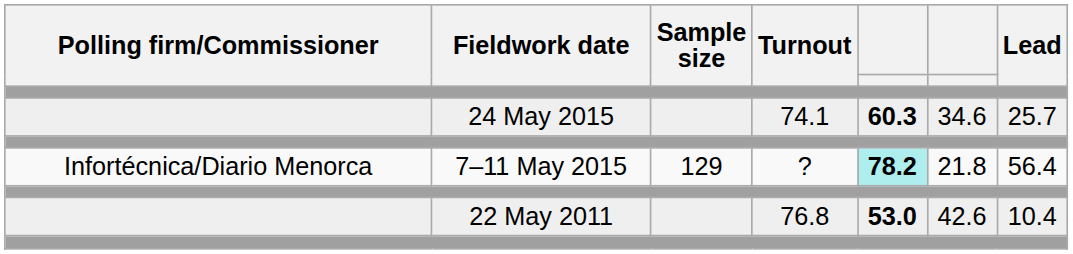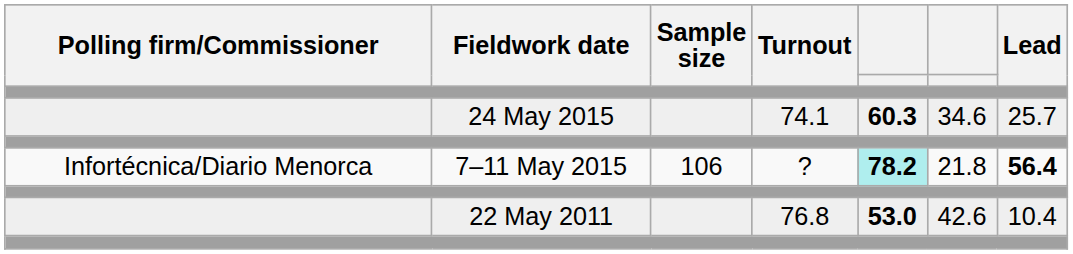(701, 167) 129 -> (701, 167) 106
(1032, 167) normal -> (1032, 167) bold
